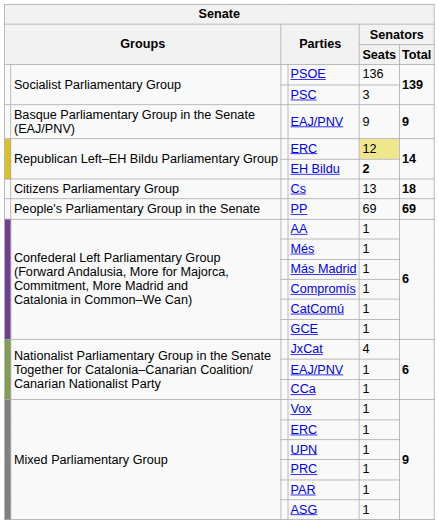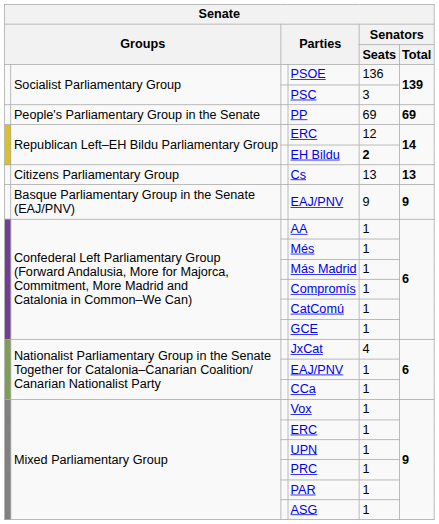rows swapped: (137, 209) <-> (134, 121)
(369, 149) khaki background -> (369, 134) no background
(409, 189) 18 -> (409, 174) 13
